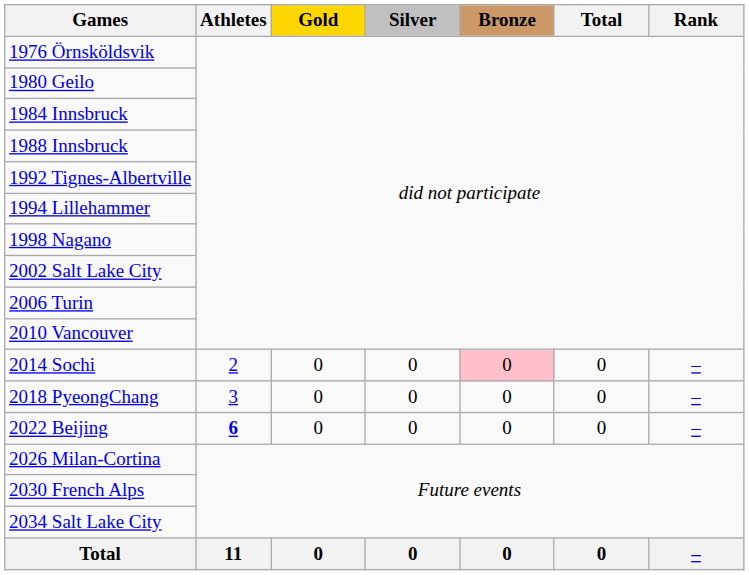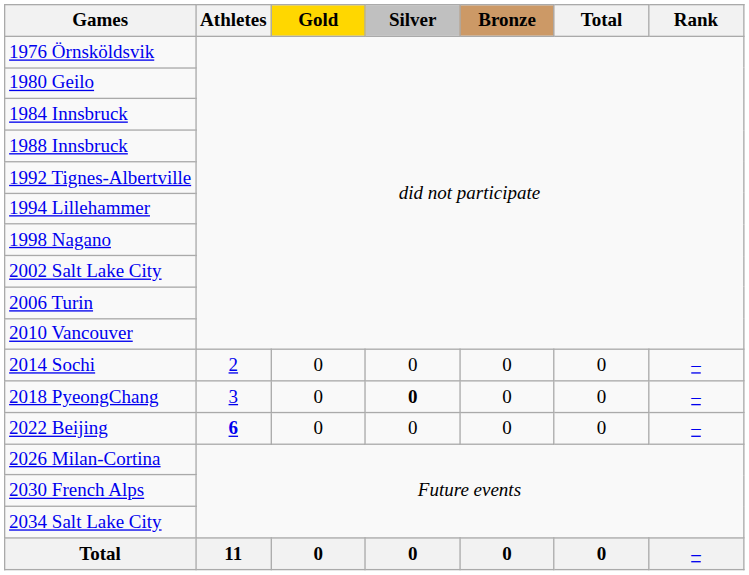(507, 365) pink background -> (507, 365) no background
(413, 396) normal -> (413, 396) bold
